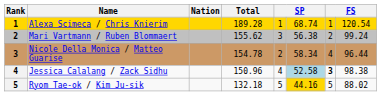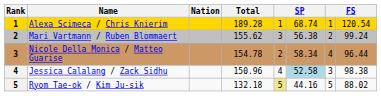(330, 72) bold -> (330, 72) normal
(280, 85) no background -> (280, 85) khaki background
(306, 85) gold background -> (306, 85) no background
